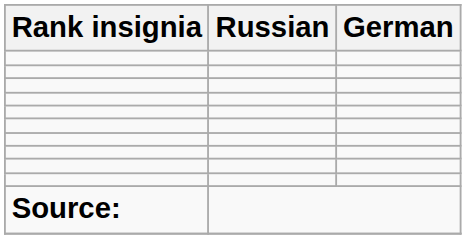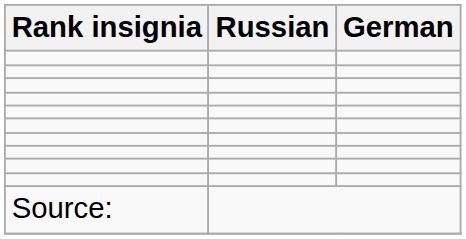(66, 209) bold -> (62, 209) normal
